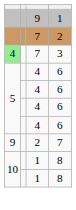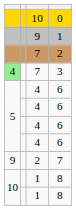+ row: (37, 18)
